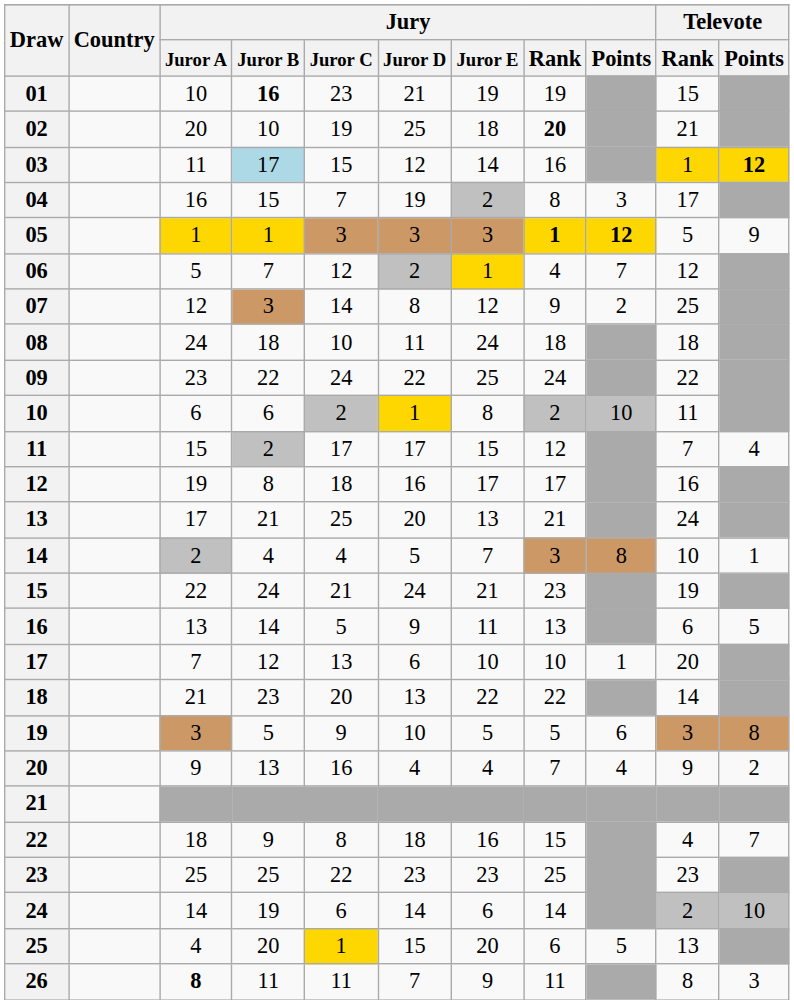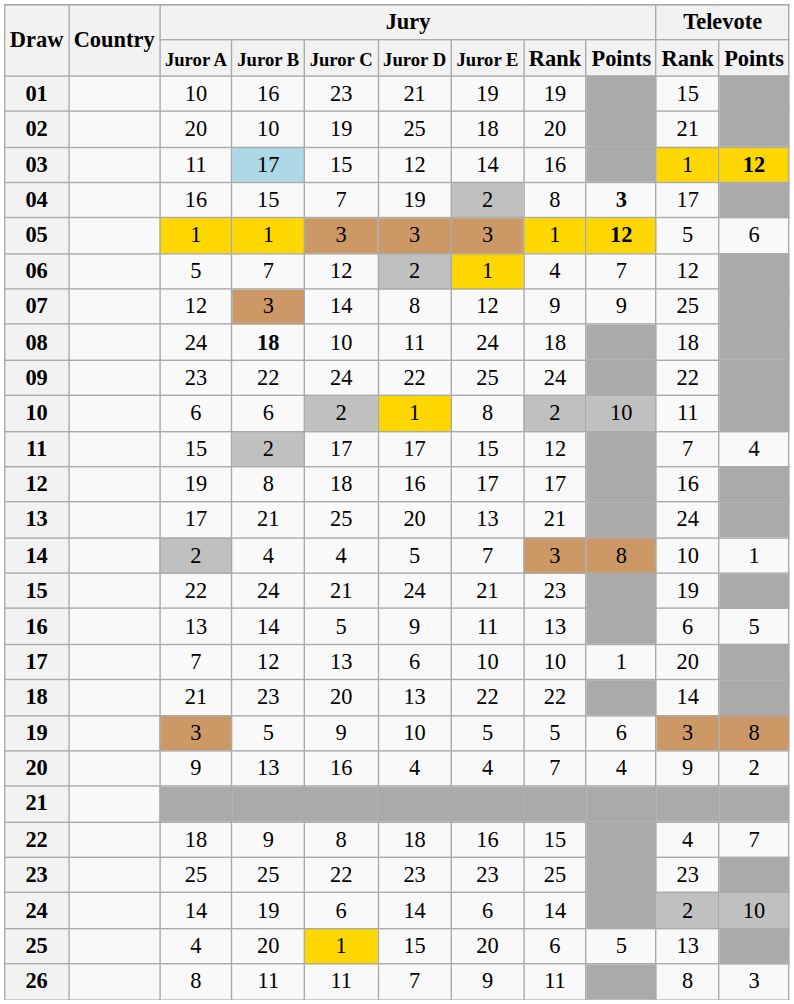(268, 93) bold -> (268, 93) normal
(555, 128) bold -> (555, 128) normal
(621, 199) normal -> (621, 199) bold
(555, 235) bold -> (555, 235) normal
(754, 235) 9 -> (754, 235) 6
(621, 306) 2 -> (621, 306) 9
(268, 341) normal -> (268, 341) bold
(196, 981) bold -> (196, 981) normal
